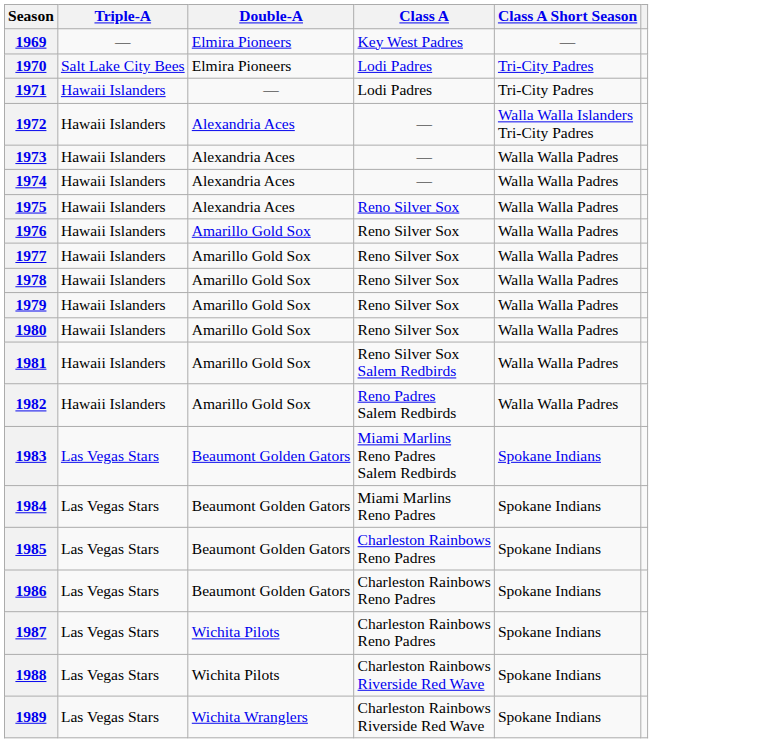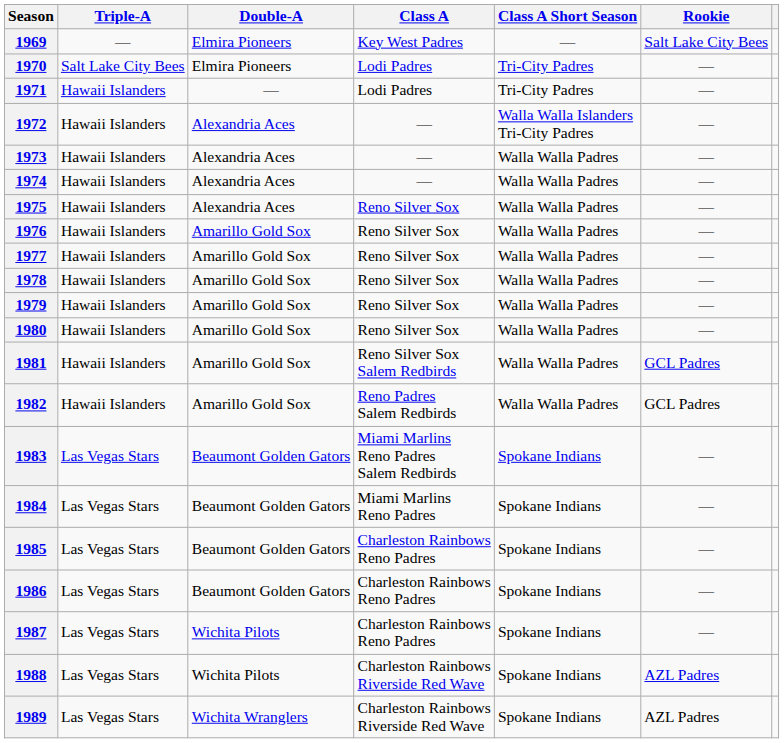+ column: (706, 16)
